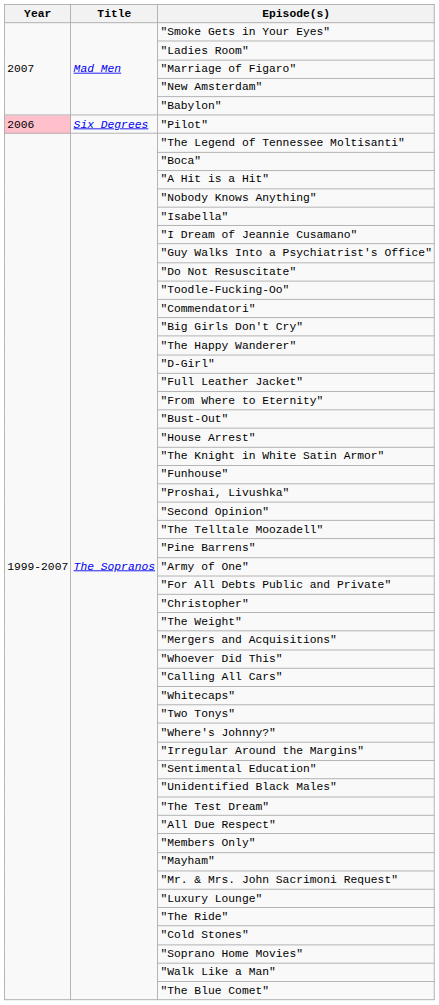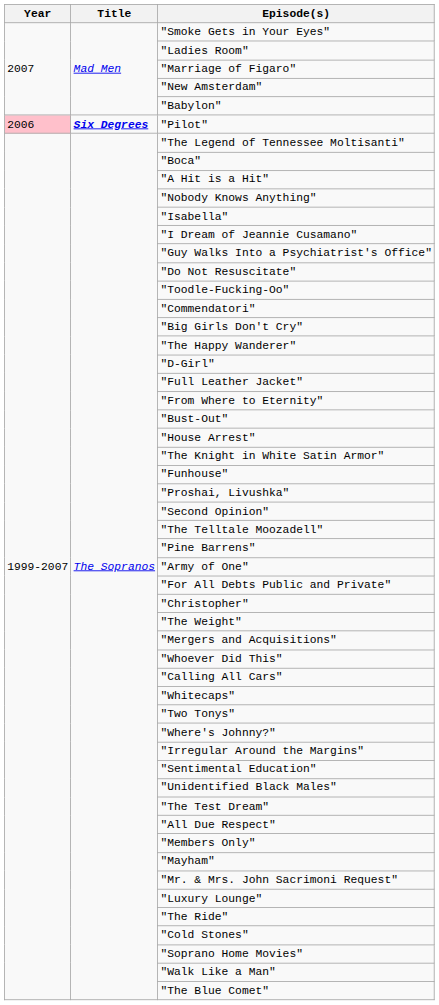(111, 124) normal -> (111, 124) bold
